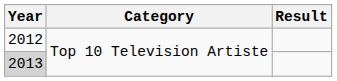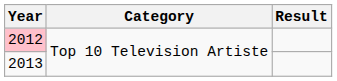(26, 40) no background -> (26, 40) pink background
(26, 64) lightgrey background -> (26, 64) no background
